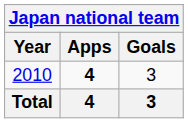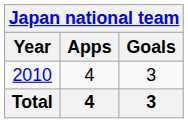(89, 74) bold -> (89, 74) normal
